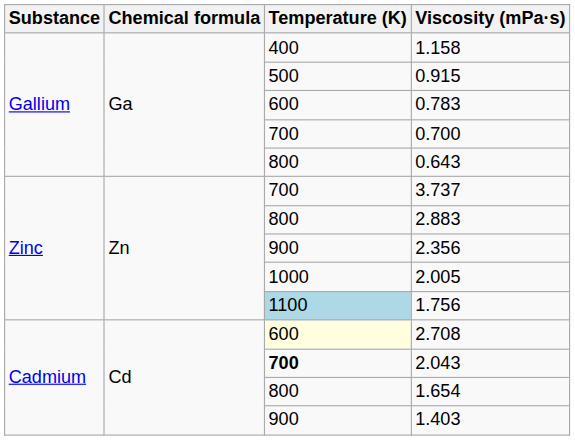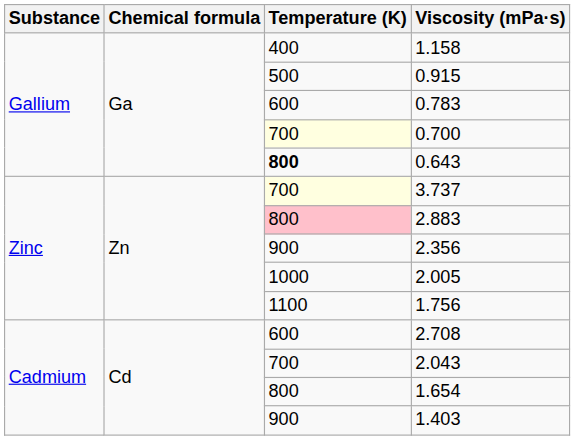(284, 133) no background -> (284, 133) lightyellow background
(284, 162) normal -> (284, 162) bold
(284, 190) no background -> (284, 190) lightyellow background
(284, 219) no background -> (284, 219) pink background
(288, 305) lightblue background -> (288, 305) no background
(284, 334) lightyellow background -> (284, 334) no background
(284, 362) bold -> (284, 362) normal
